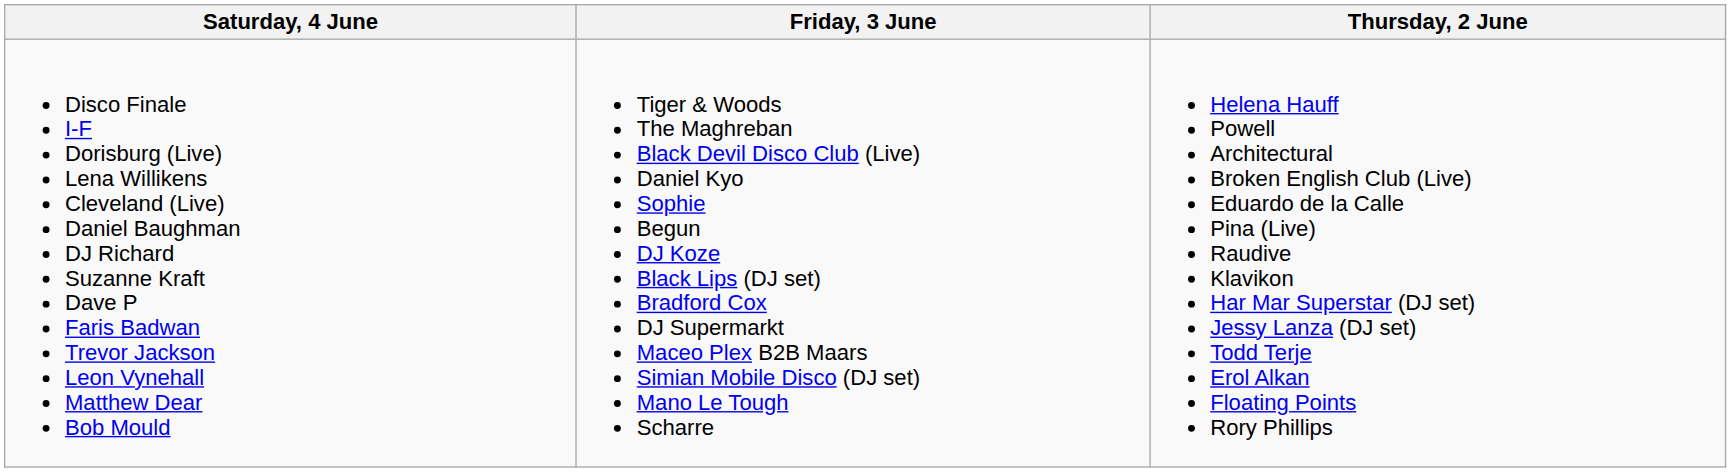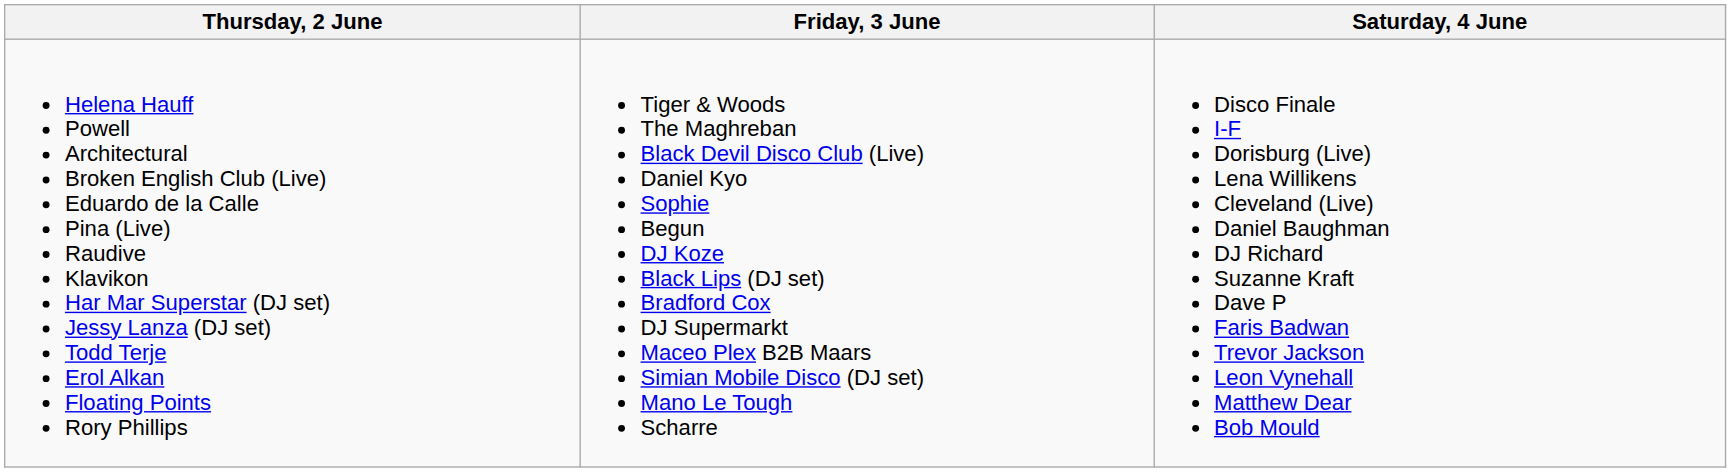columns swapped: (1438, 22) <-> (291, 22)
